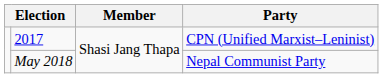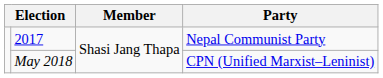(280, 38) CPN (Unified Marxist–Leninist) -> (256, 38) Nepal Communist Party
(256, 61) Nepal Communist Party -> (280, 61) CPN (Unified Marxist–Leninist)
